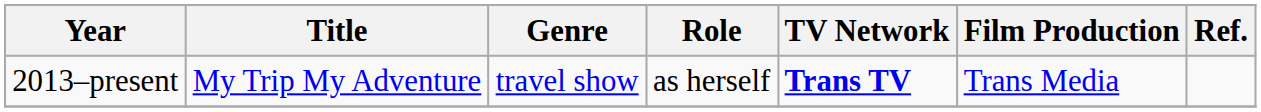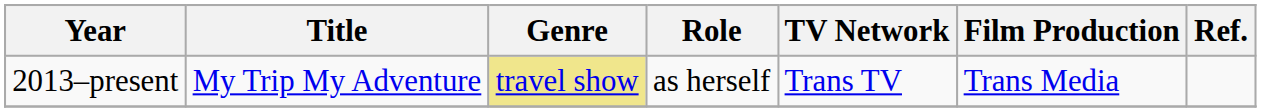(567, 81) no background -> (567, 81) khaki background
(848, 81) bold -> (843, 81) normal
